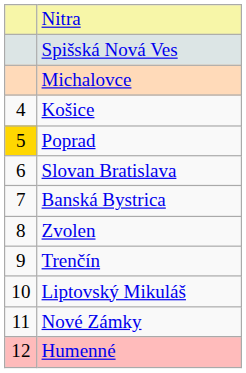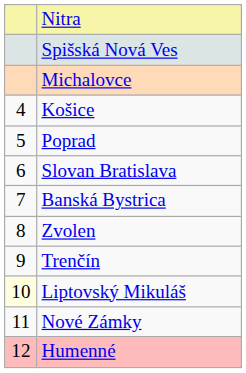(21, 140) gold background -> (21, 140) no background
(21, 291) no background -> (21, 291) lightyellow background
